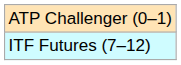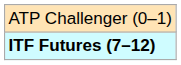(80, 45) normal -> (82, 45) bold
